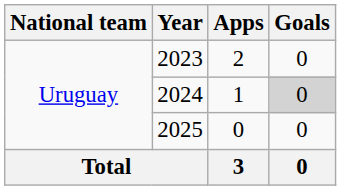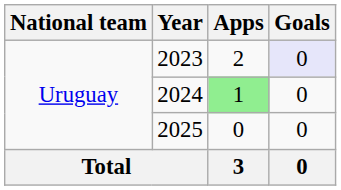(302, 58) no background -> (302, 58) lavender background
(239, 94) no background -> (239, 94) lightgreen background
(302, 94) lightgrey background -> (302, 94) no background
